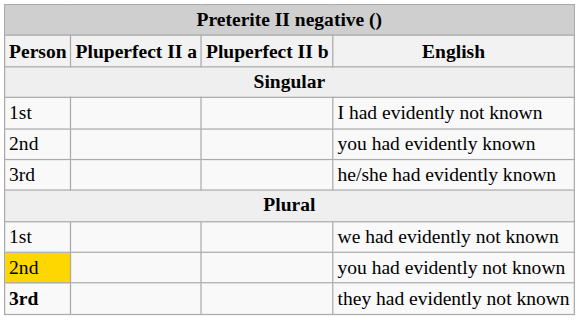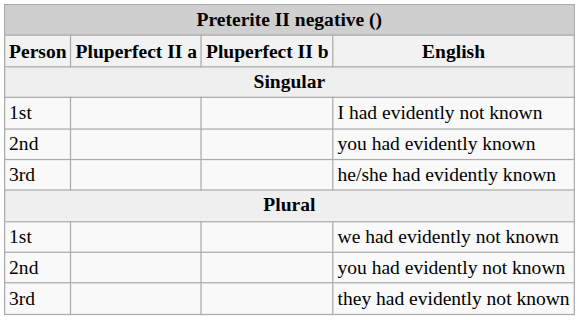(24, 267) gold background -> (24, 267) no background
(24, 298) bold -> (22, 298) normal
